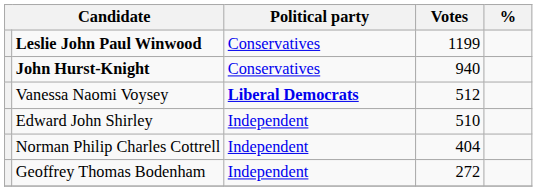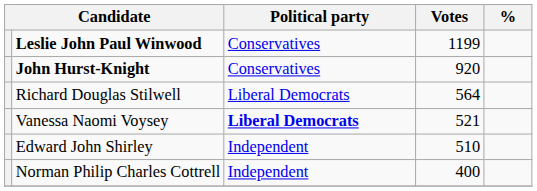(468, 69) 940 -> (468, 69) 920
+ row: (98, 95)
(468, 95) 512 -> (468, 120) 521
(468, 146) 404 -> (468, 172) 400
- row: (111, 172)
